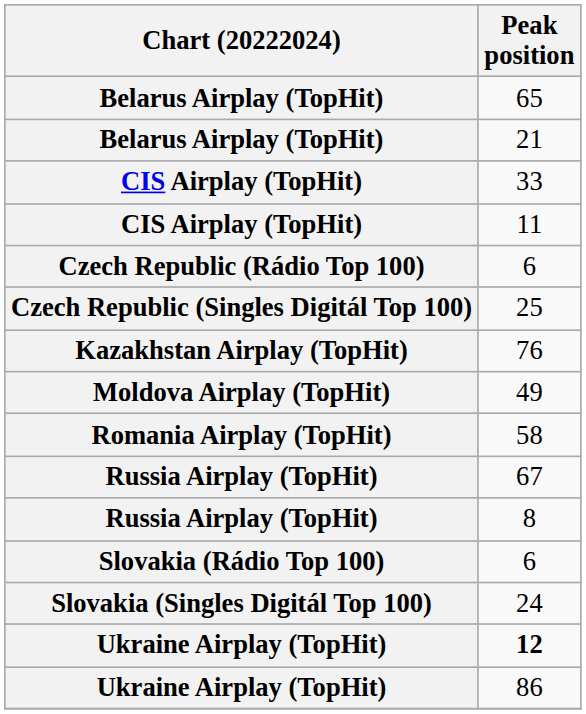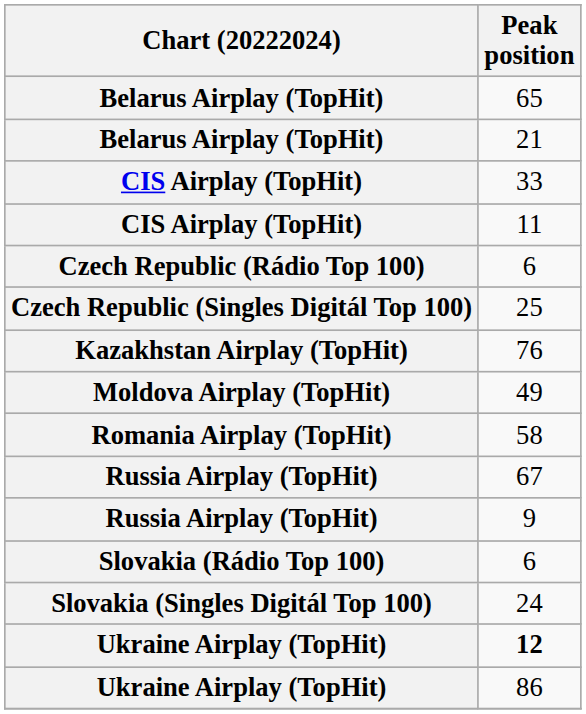(529, 518) 8 -> (529, 518) 9
